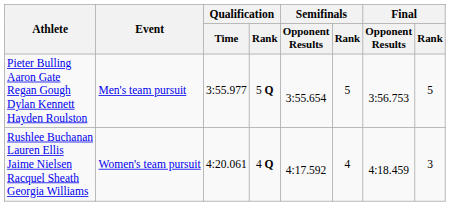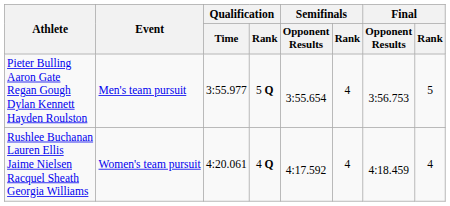(347, 91) 5 -> (347, 91) 4
(430, 164) 3 -> (430, 164) 4
